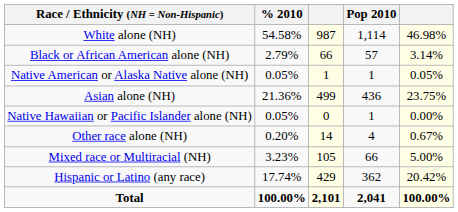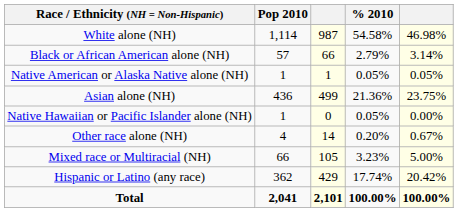columns swapped: (371, 14) <-> (282, 14)
